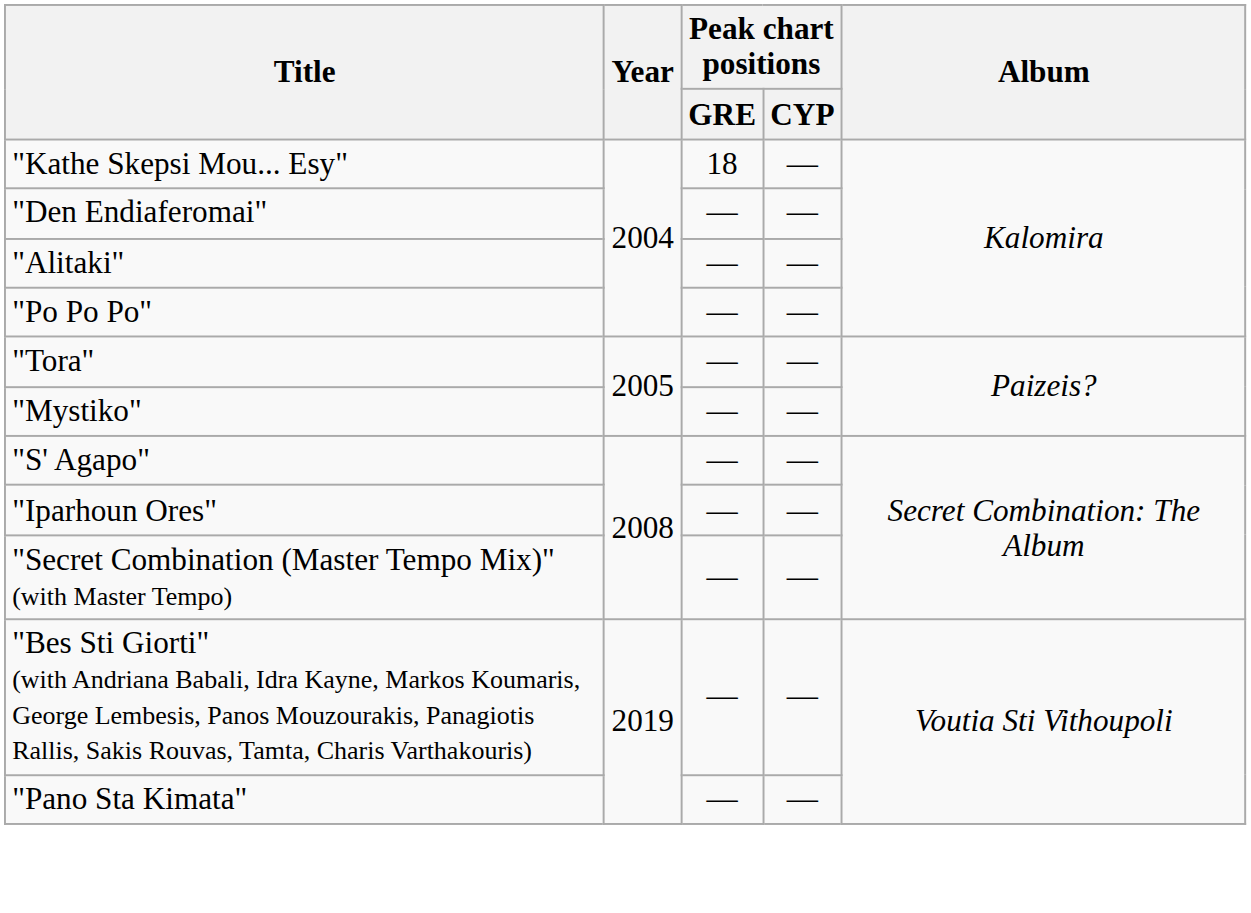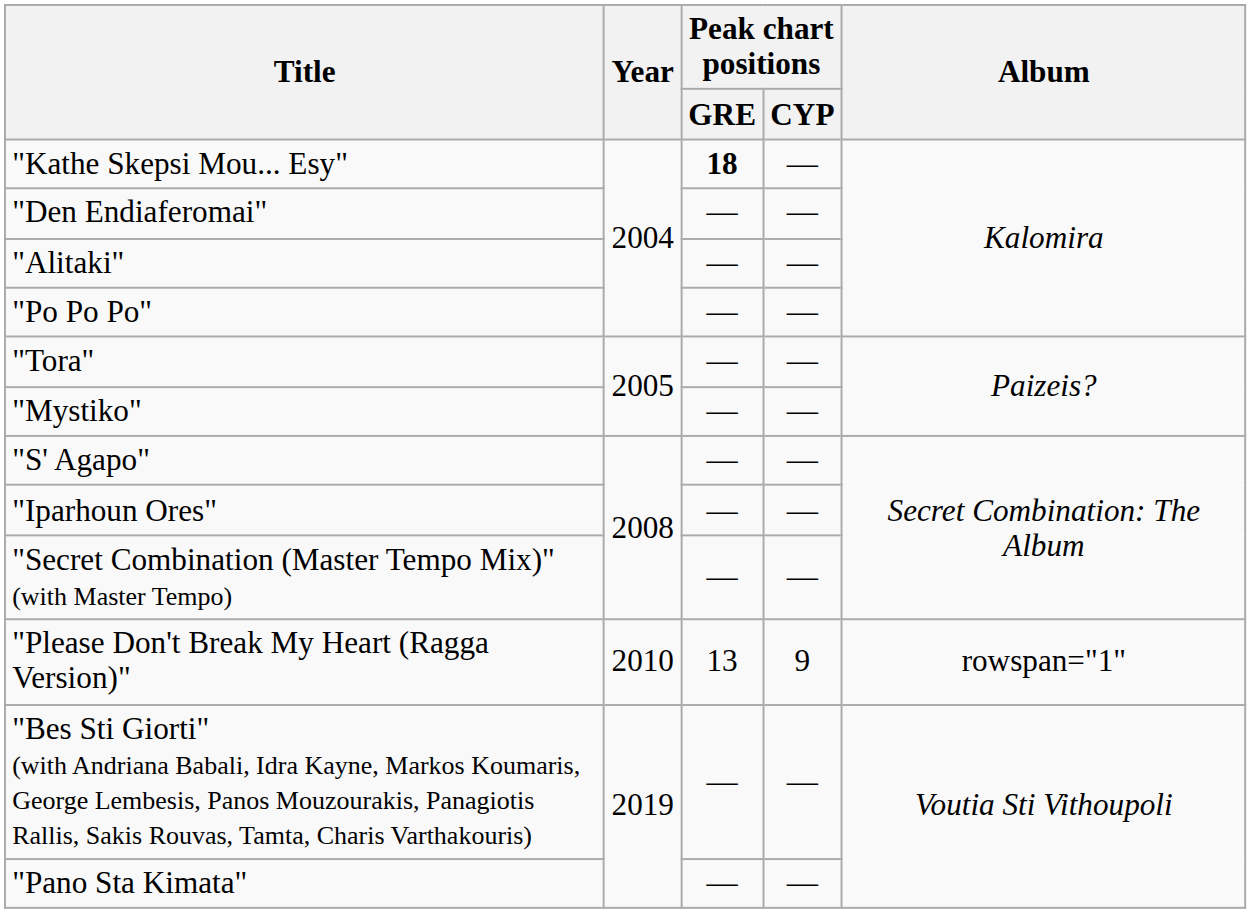(722, 163) normal -> (722, 163) bold
+ row: (251, 661)
